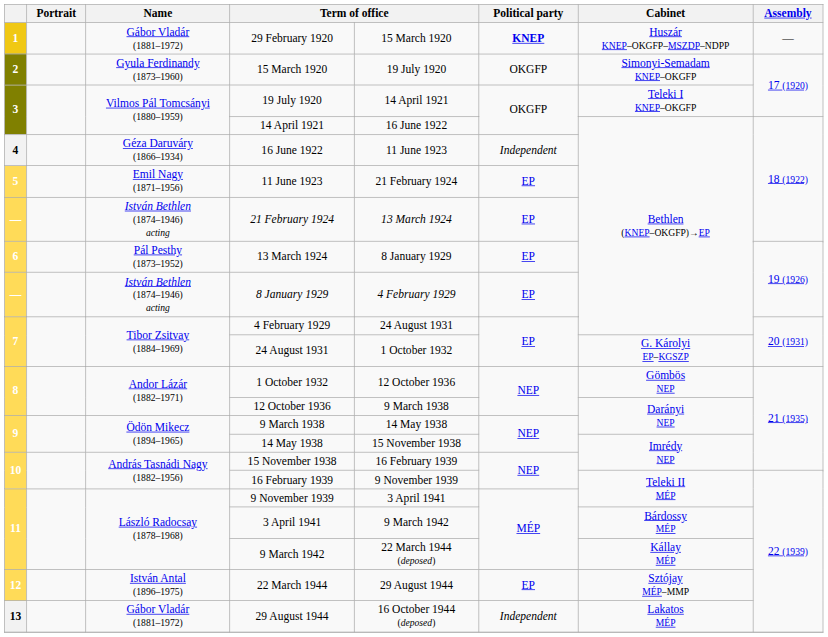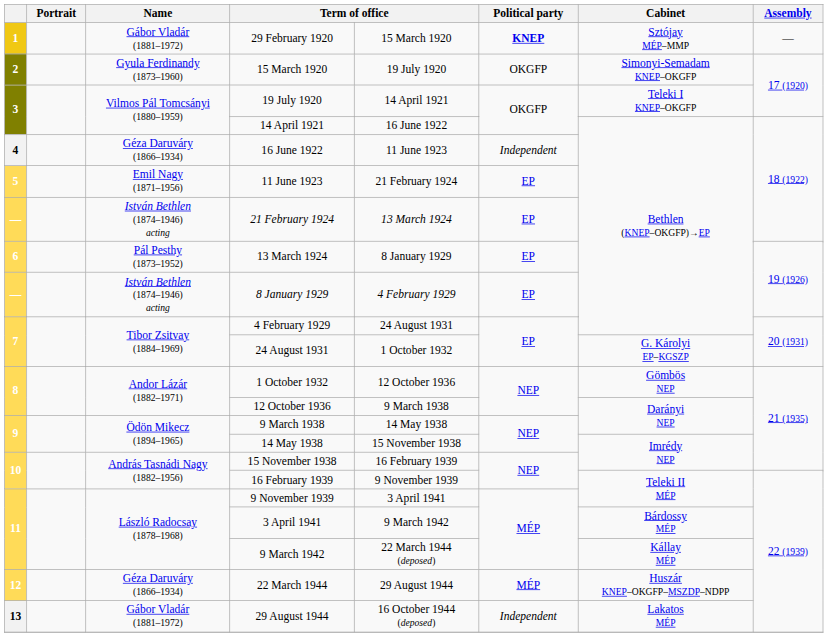(666, 38) Huszár KNEP–OKGFP–MSZDP–NDPP -> (666, 38) Sztójay MÉP–MMP
(158, 585) István Antal (1896–1975) -> (158, 585) Géza Daruváry (1866–1934)
(528, 585) EP -> (528, 585) MÉP
(666, 585) Sztójay MÉP–MMP -> (666, 585) Huszár KNEP–OKGFP–MSZDP–NDPP
